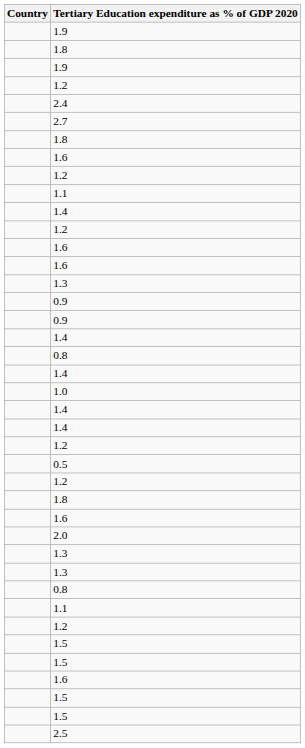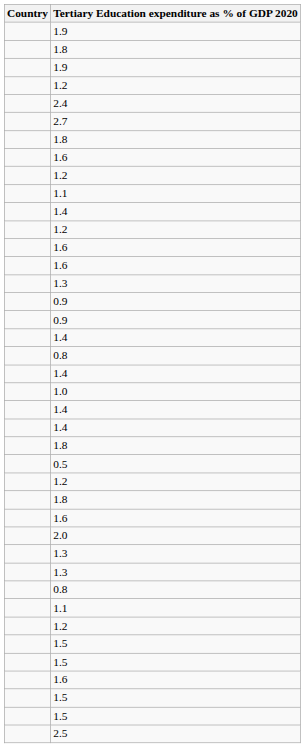(60, 445) 1.2 -> (60, 445) 1.8
